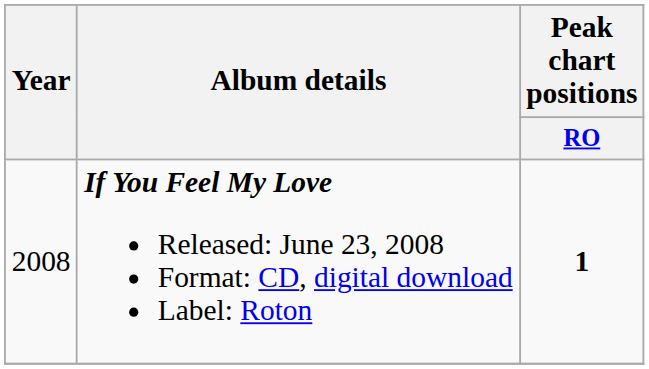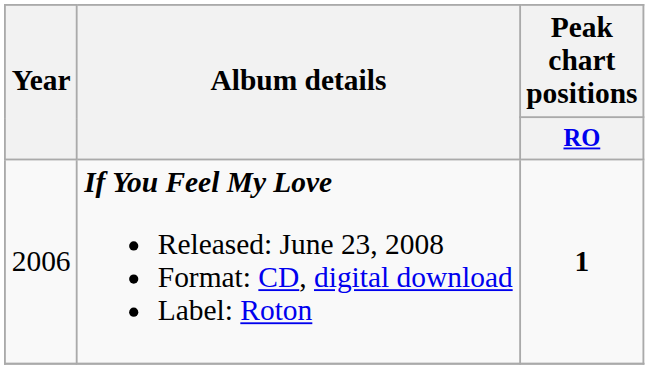(41, 260) 2008 -> (41, 260) 2006
